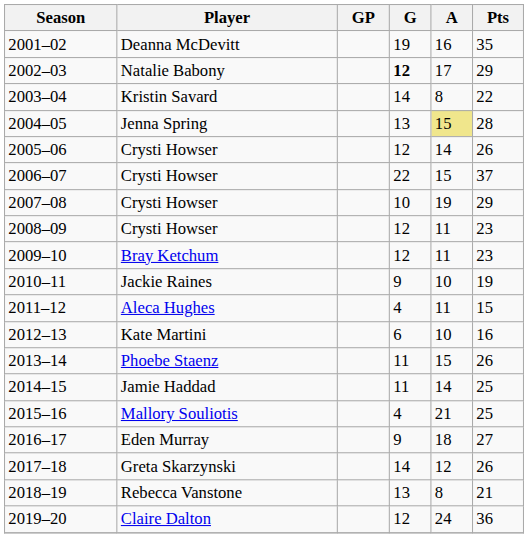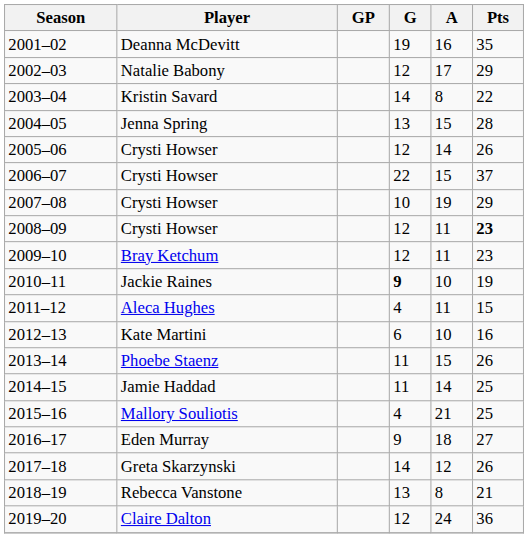(402, 70) bold -> (402, 70) normal
(443, 123) khaki background -> (443, 123) no background
(485, 228) normal -> (485, 228) bold
(398, 281) normal -> (398, 281) bold
